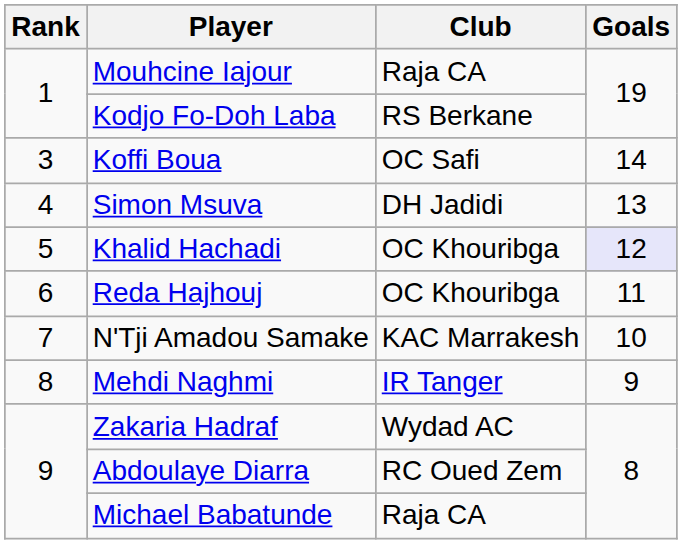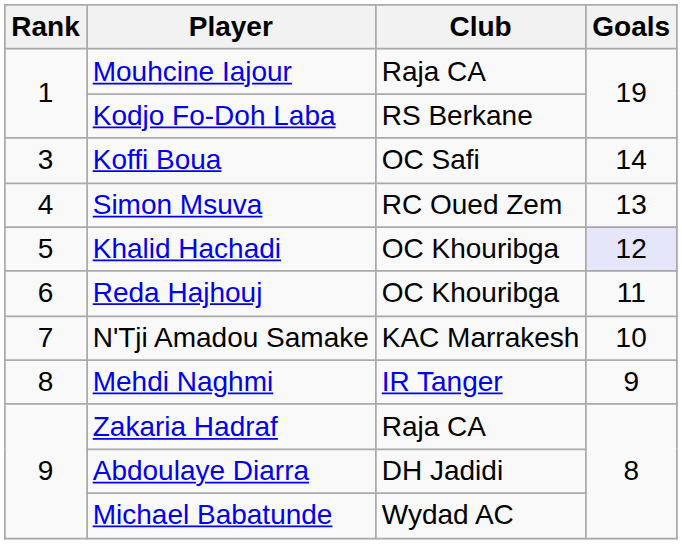(442, 204) DH Jadidi -> (472, 204) RC Oued Zem
(448, 426) Wydad AC -> (434, 426) Raja CA
(472, 470) RC Oued Zem -> (442, 470) DH Jadidi
(434, 515) Raja CA -> (448, 515) Wydad AC
